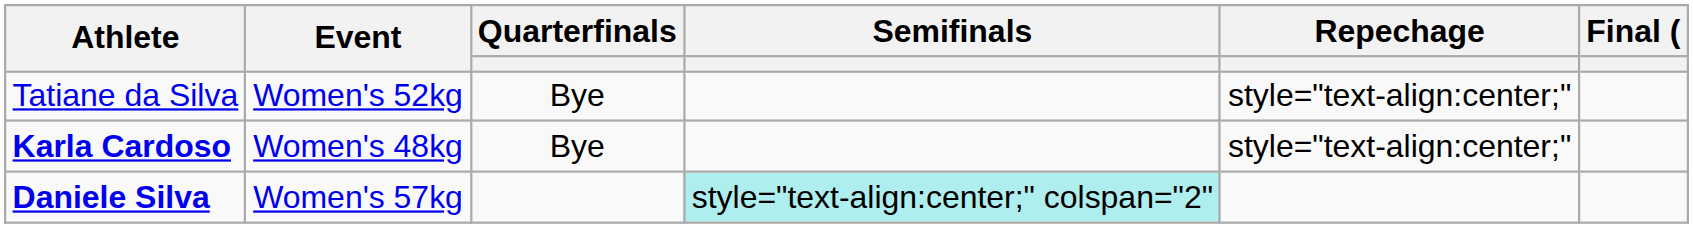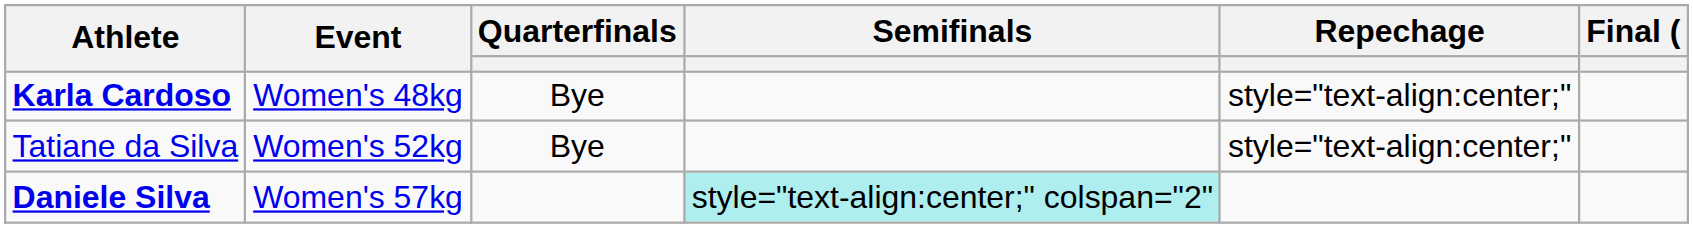rows swapped: (122, 147) <-> (125, 96)
